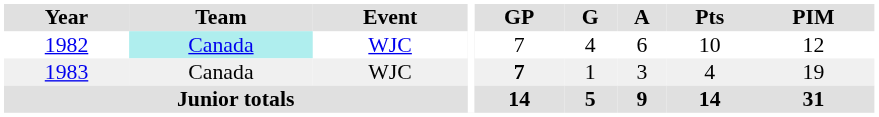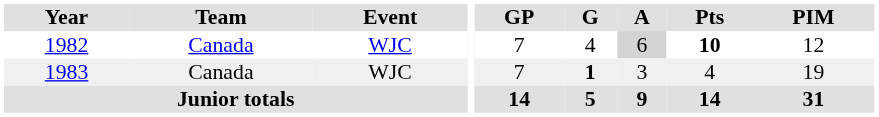(221, 44) paleturquoise background -> (221, 44) no background
(642, 44) no background -> (642, 44) lightgrey background
(710, 44) normal -> (710, 44) bold
(519, 71) bold -> (519, 71) normal
(590, 71) normal -> (590, 71) bold
